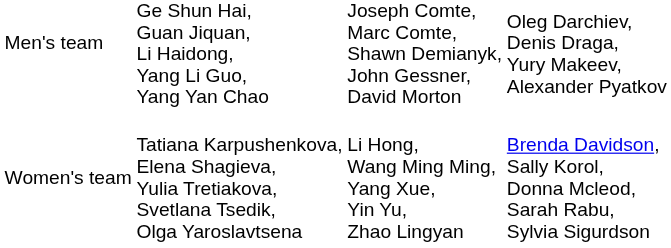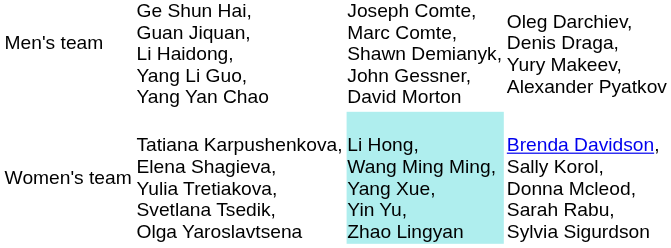(422, 188) no background -> (422, 188) paleturquoise background
